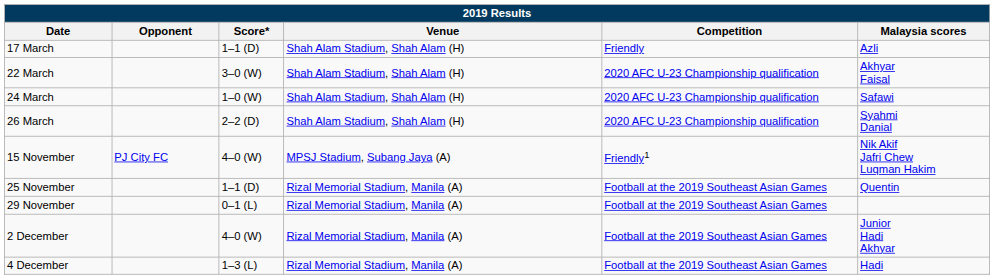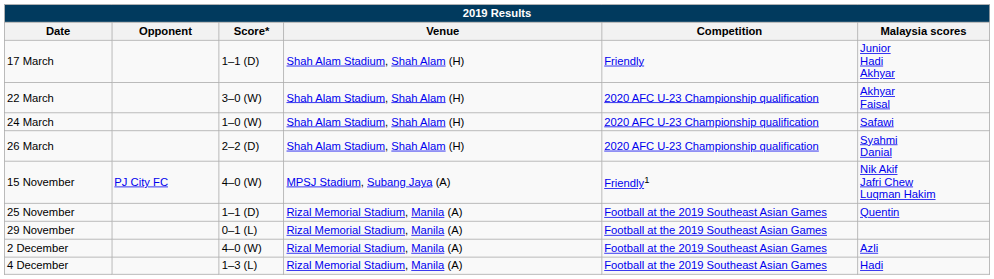(869, 49) Azli -> (878, 62) Junior Hadi Akhyar
(878, 236) Junior Hadi Akhyar -> (869, 248) Azli
